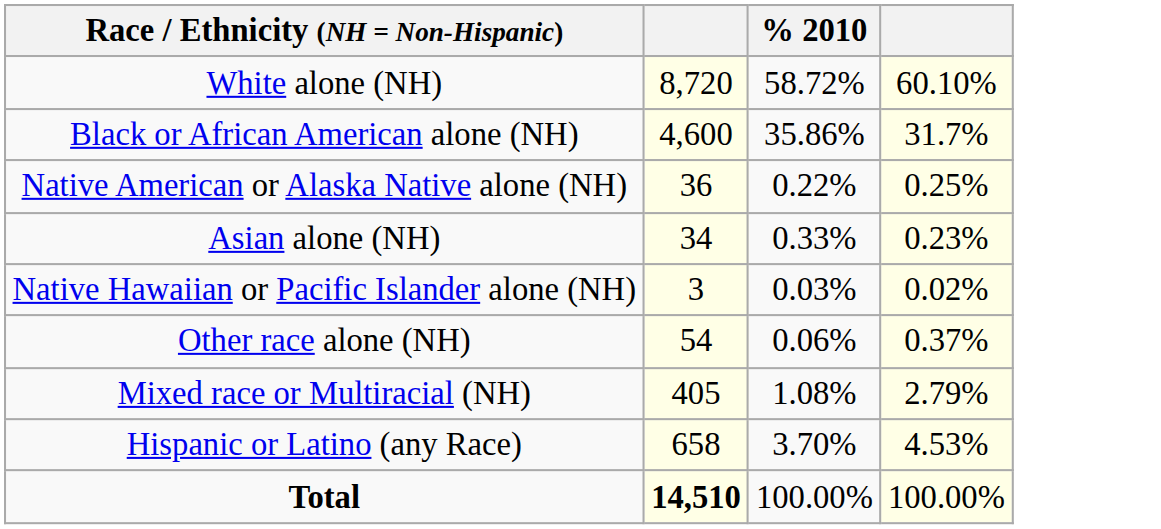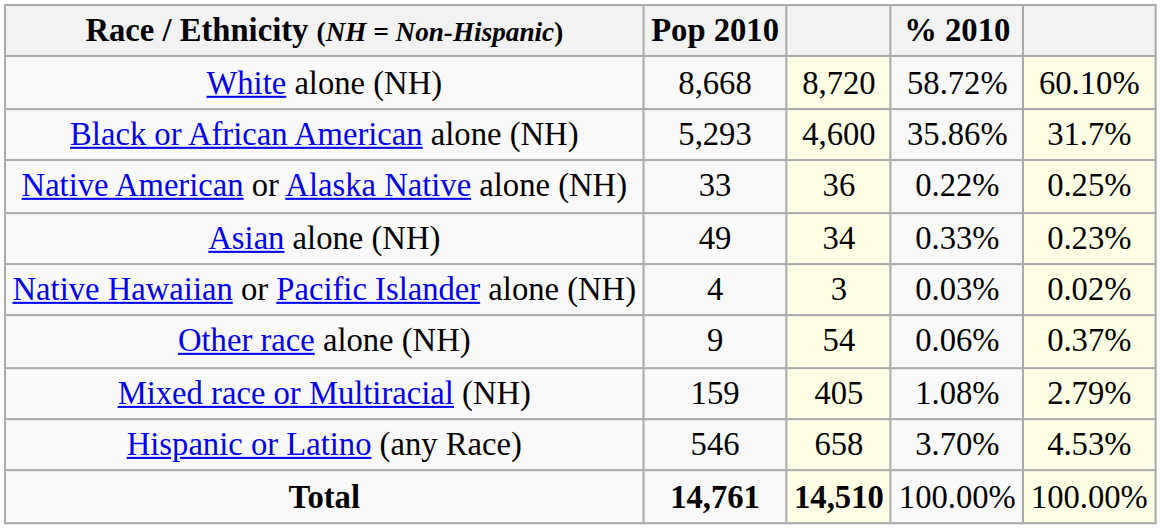+ column: (715, 30)
